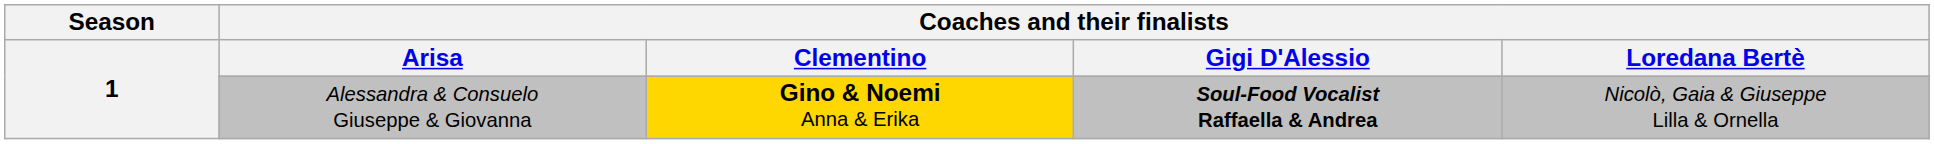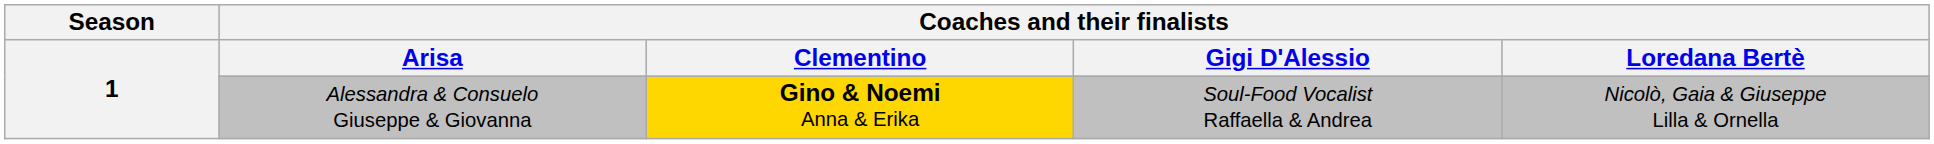(1288, 106) bold -> (1288, 107) normal
